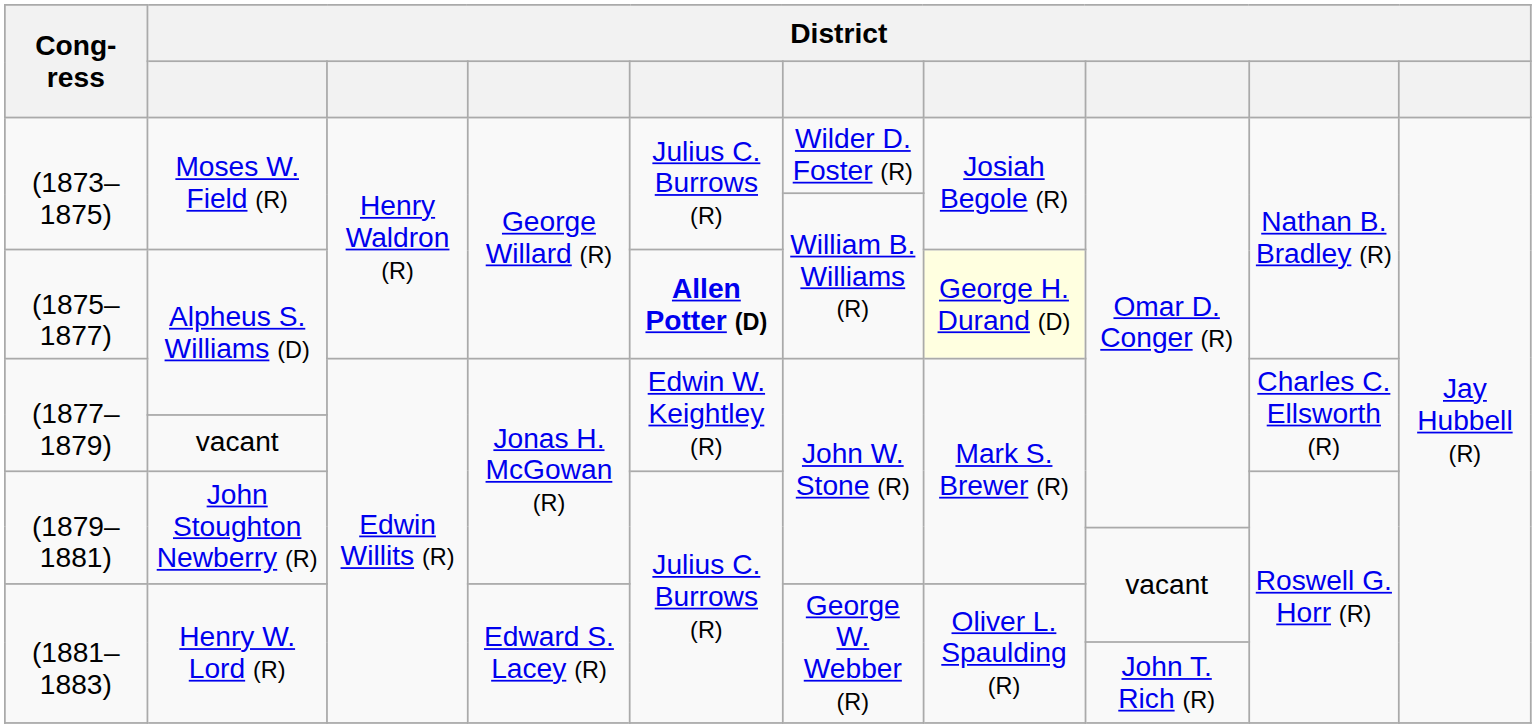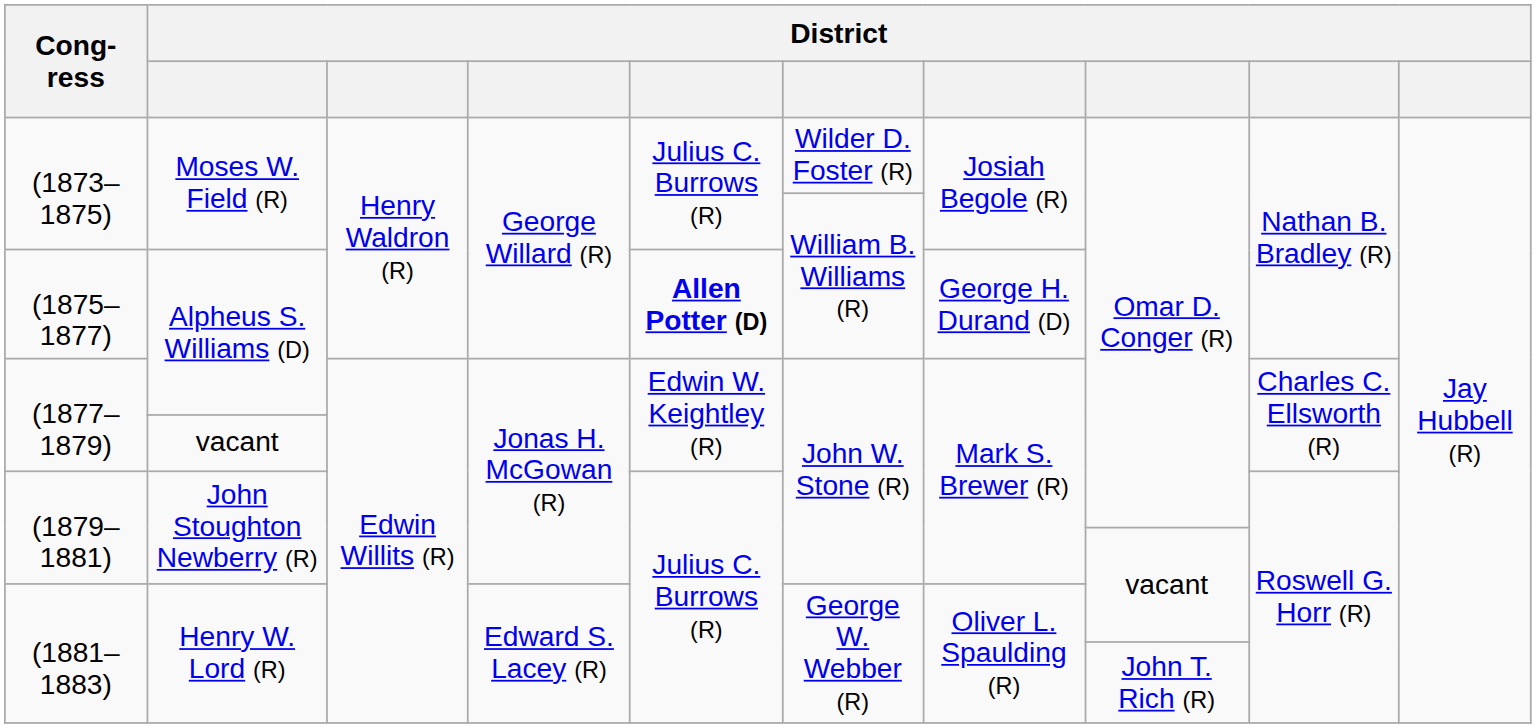(1004, 303) lightyellow background -> (1004, 303) no background
